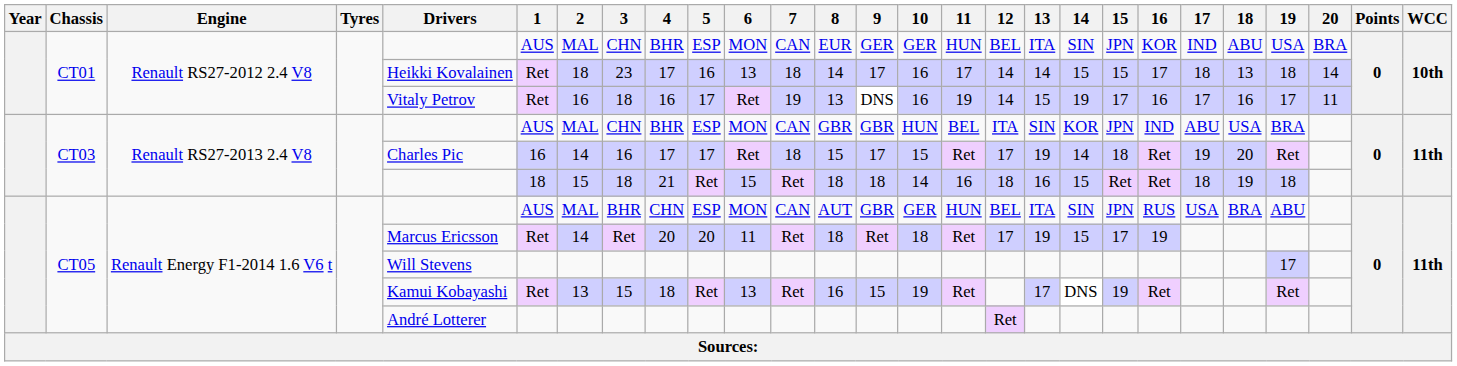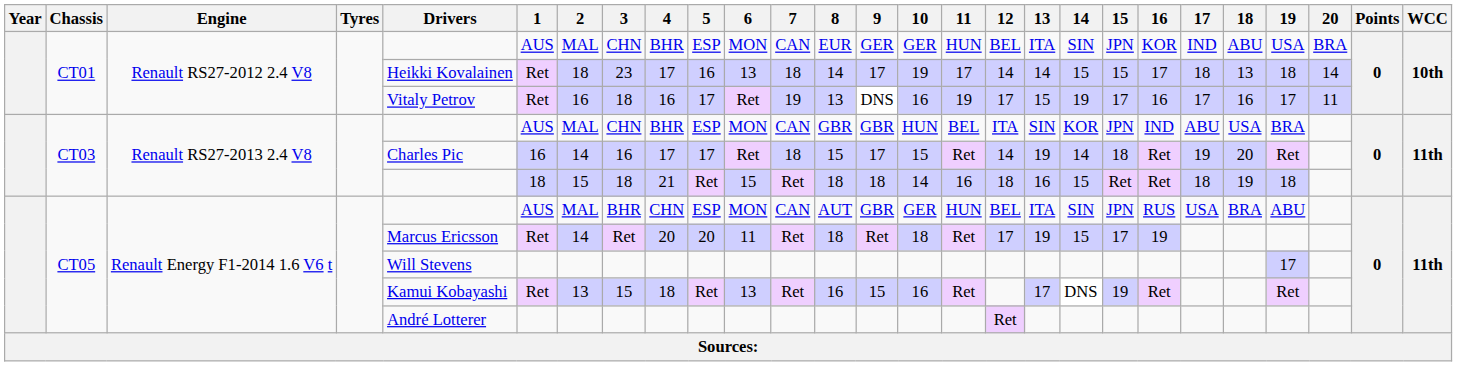(920, 72) 16 -> (920, 72) 19
(1005, 99) 14 -> (1005, 99) 17
(1005, 154) 17 -> (1005, 154) 14
(920, 291) 19 -> (920, 291) 16
